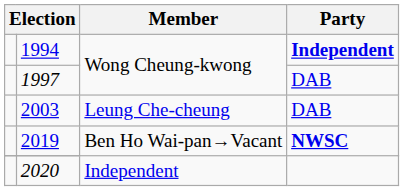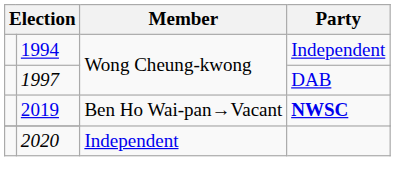(342, 49) bold -> (338, 49) normal
- row: (40, 110)
